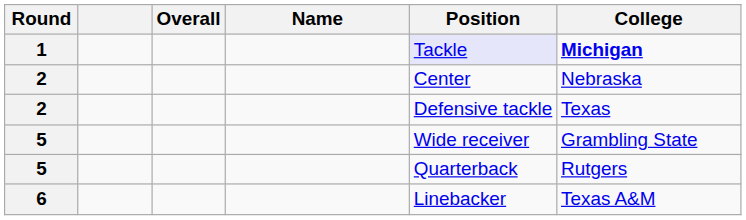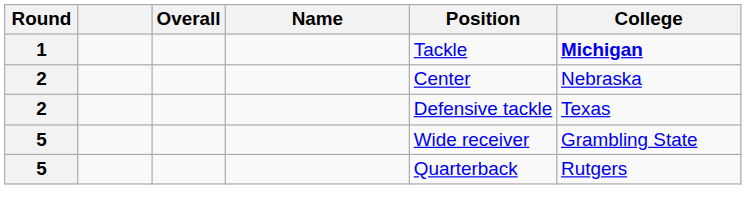(441, 49) lavender background -> (441, 49) no background
- row: (41, 199)
